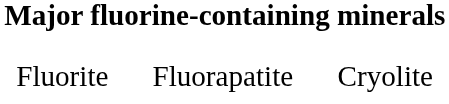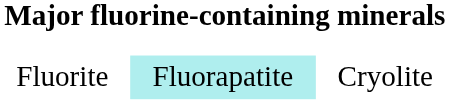(223, 76) no background -> (223, 76) paleturquoise background
